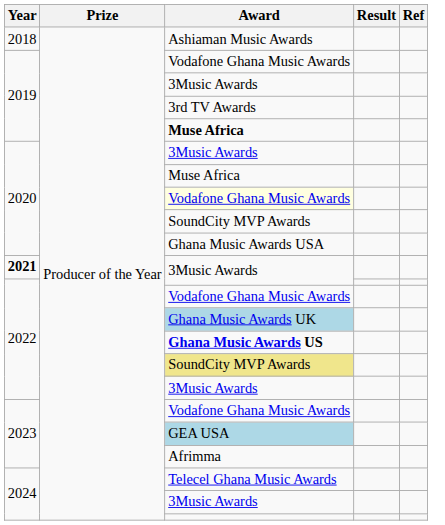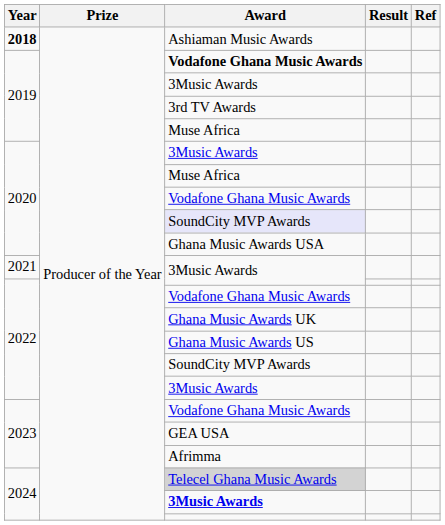(22, 38) normal -> (22, 38) bold
(259, 61) normal -> (265, 61) bold
(206, 130) bold -> (204, 130) normal
(259, 198) lightyellow background -> (259, 198) no background
(239, 221) no background -> (239, 221) lavender background
(22, 267) bold -> (22, 267) normal
(242, 319) lightblue background -> (242, 319) no background
(246, 342) bold -> (241, 342) normal
(239, 365) khaki background -> (239, 365) no background
(199, 433) lightblue background -> (199, 433) no background
(252, 479) no background -> (252, 479) lightgrey background
(213, 502) normal -> (215, 502) bold
